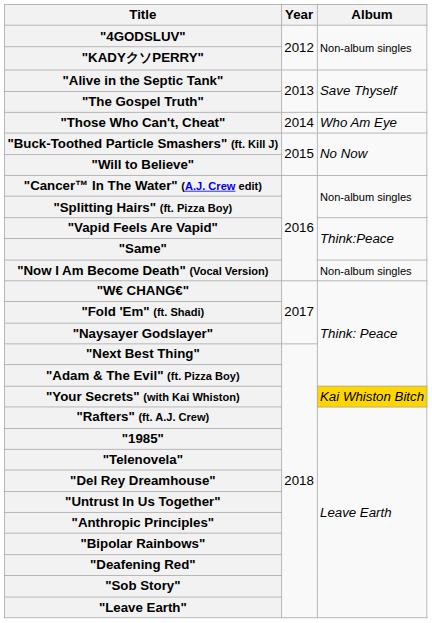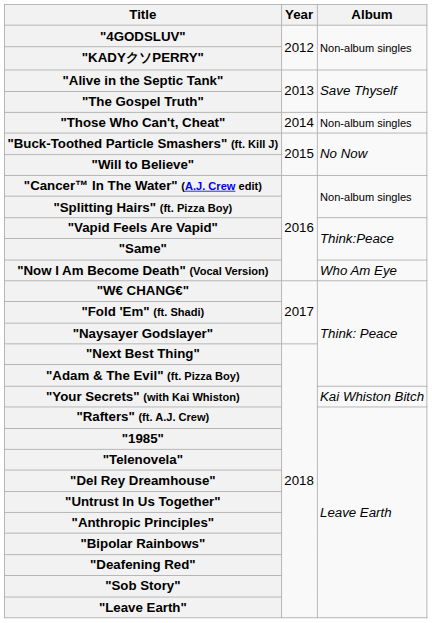(358, 122) Who Am Eye -> (366, 123) Non-album singles
(366, 271) Non-album singles -> (358, 270) Who Am Eye
(372, 396) gold background -> (372, 396) no background
